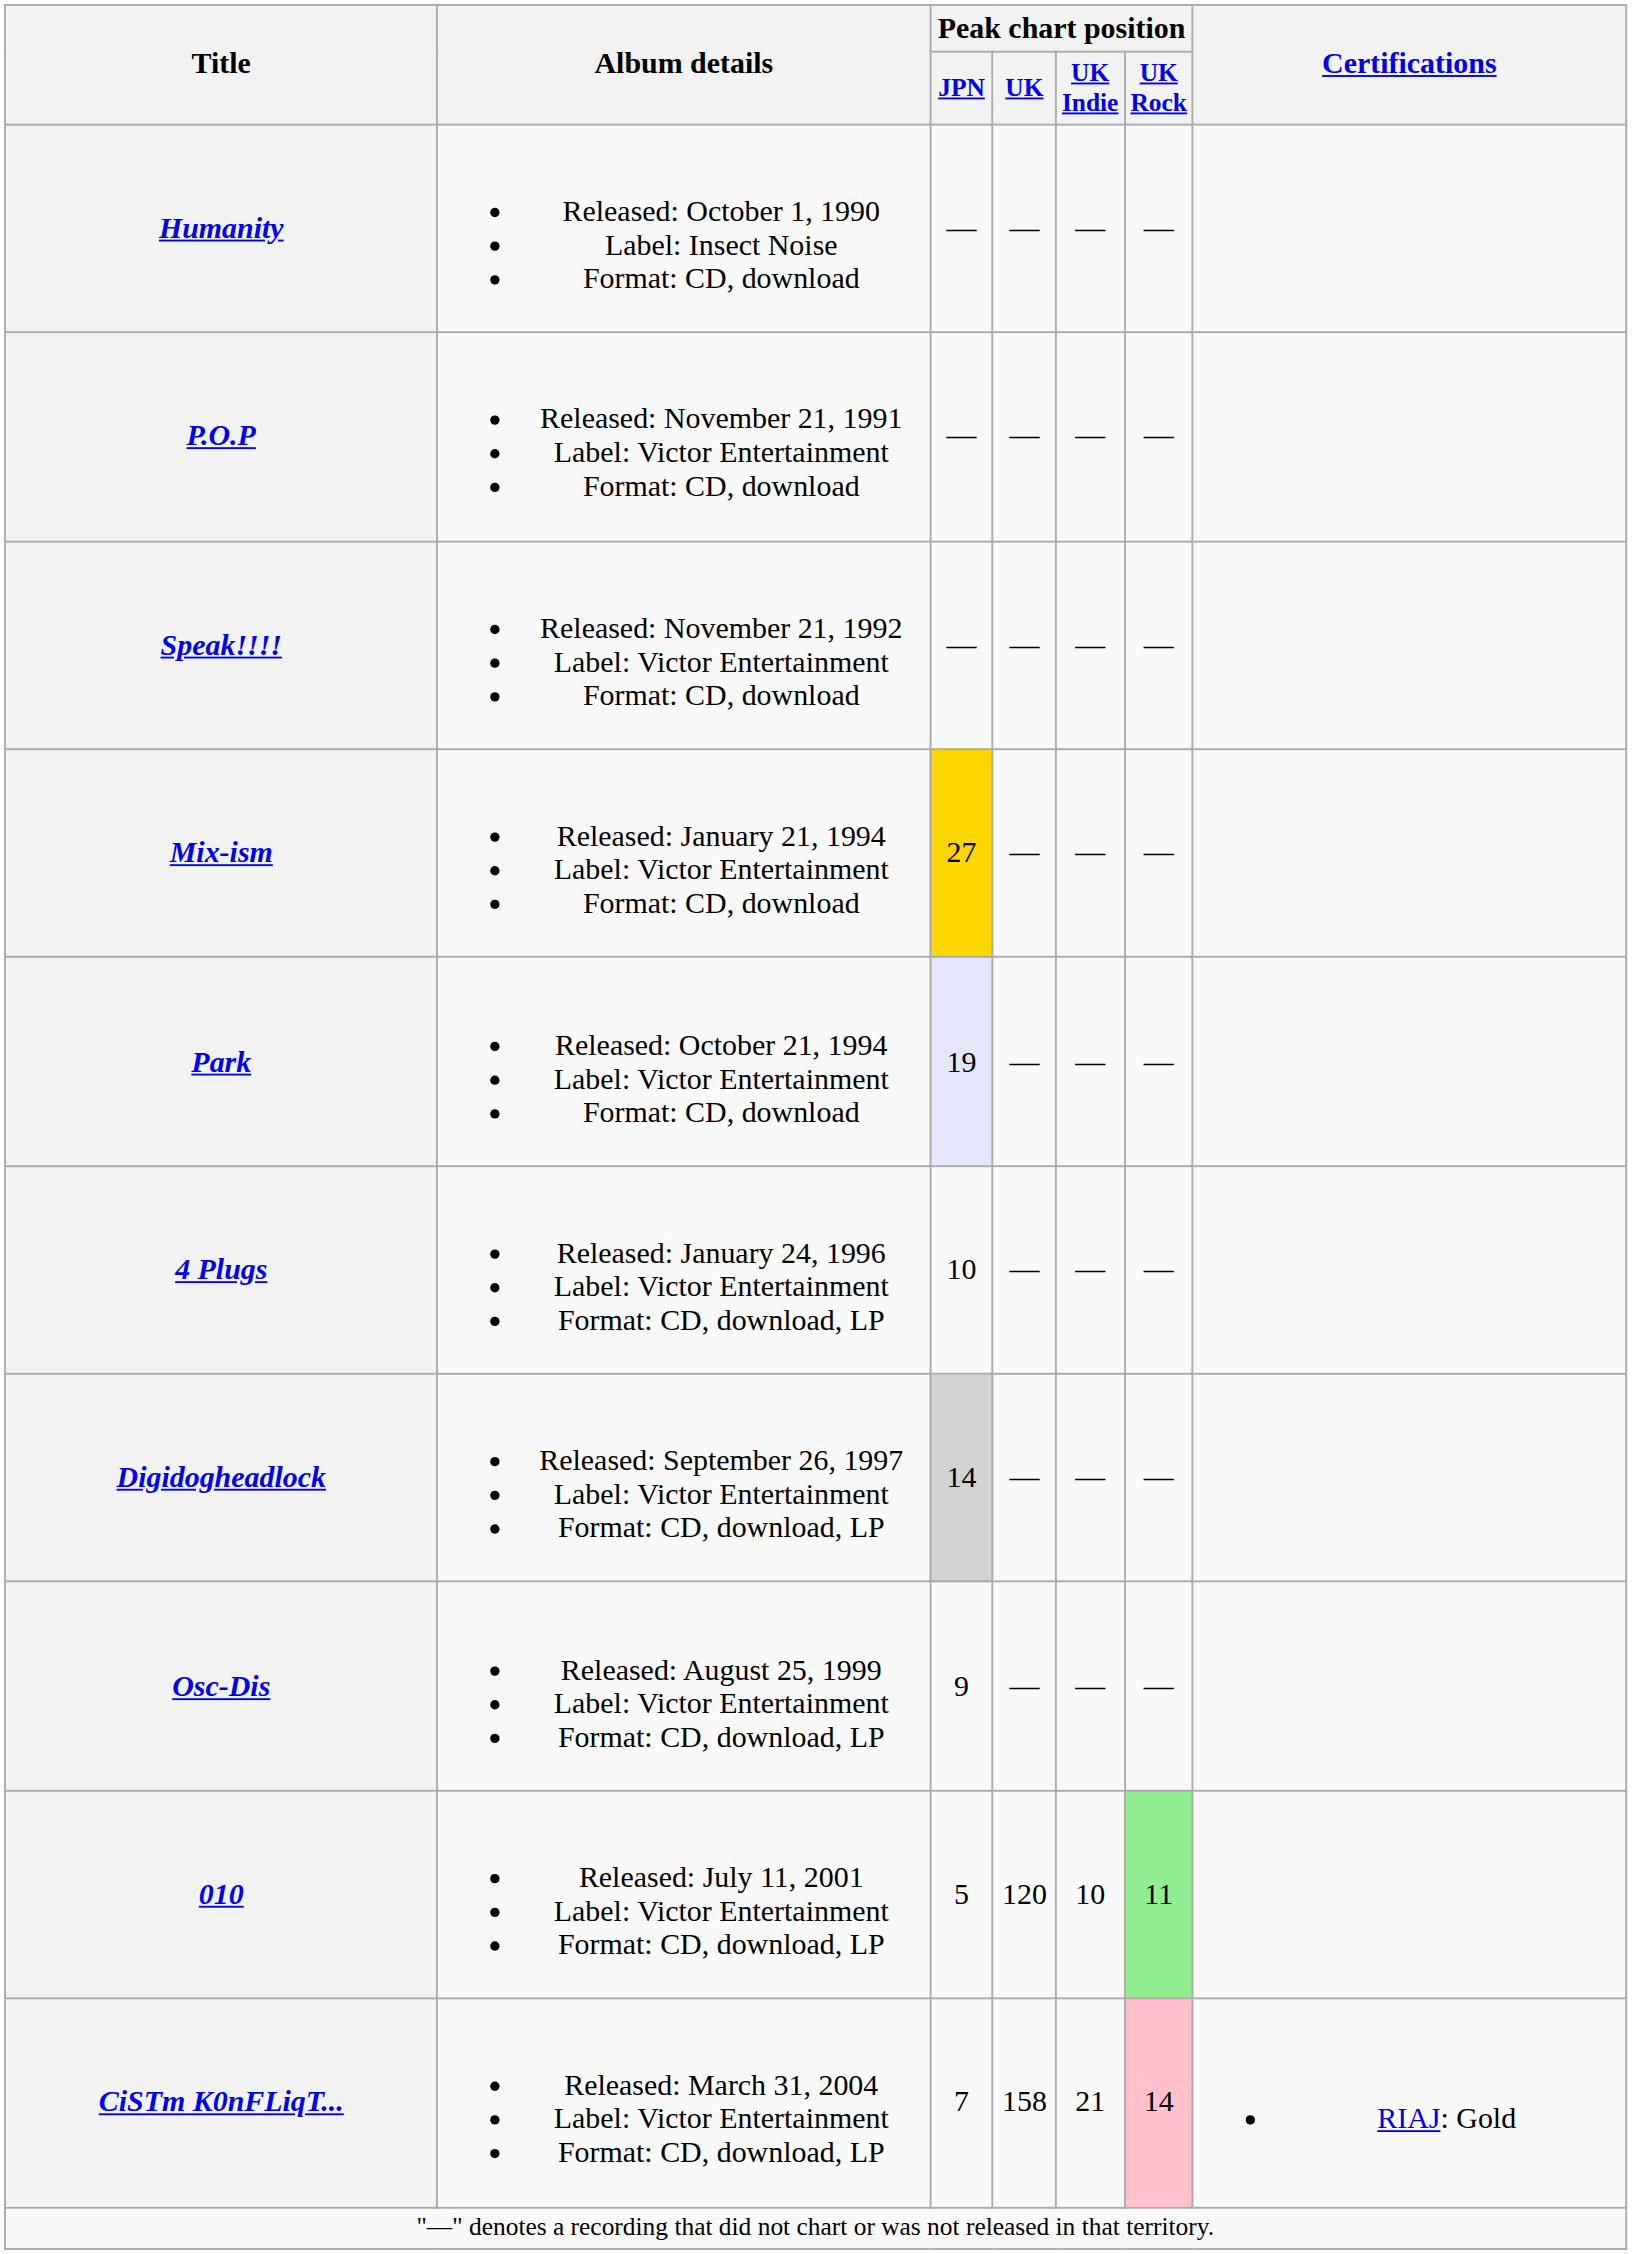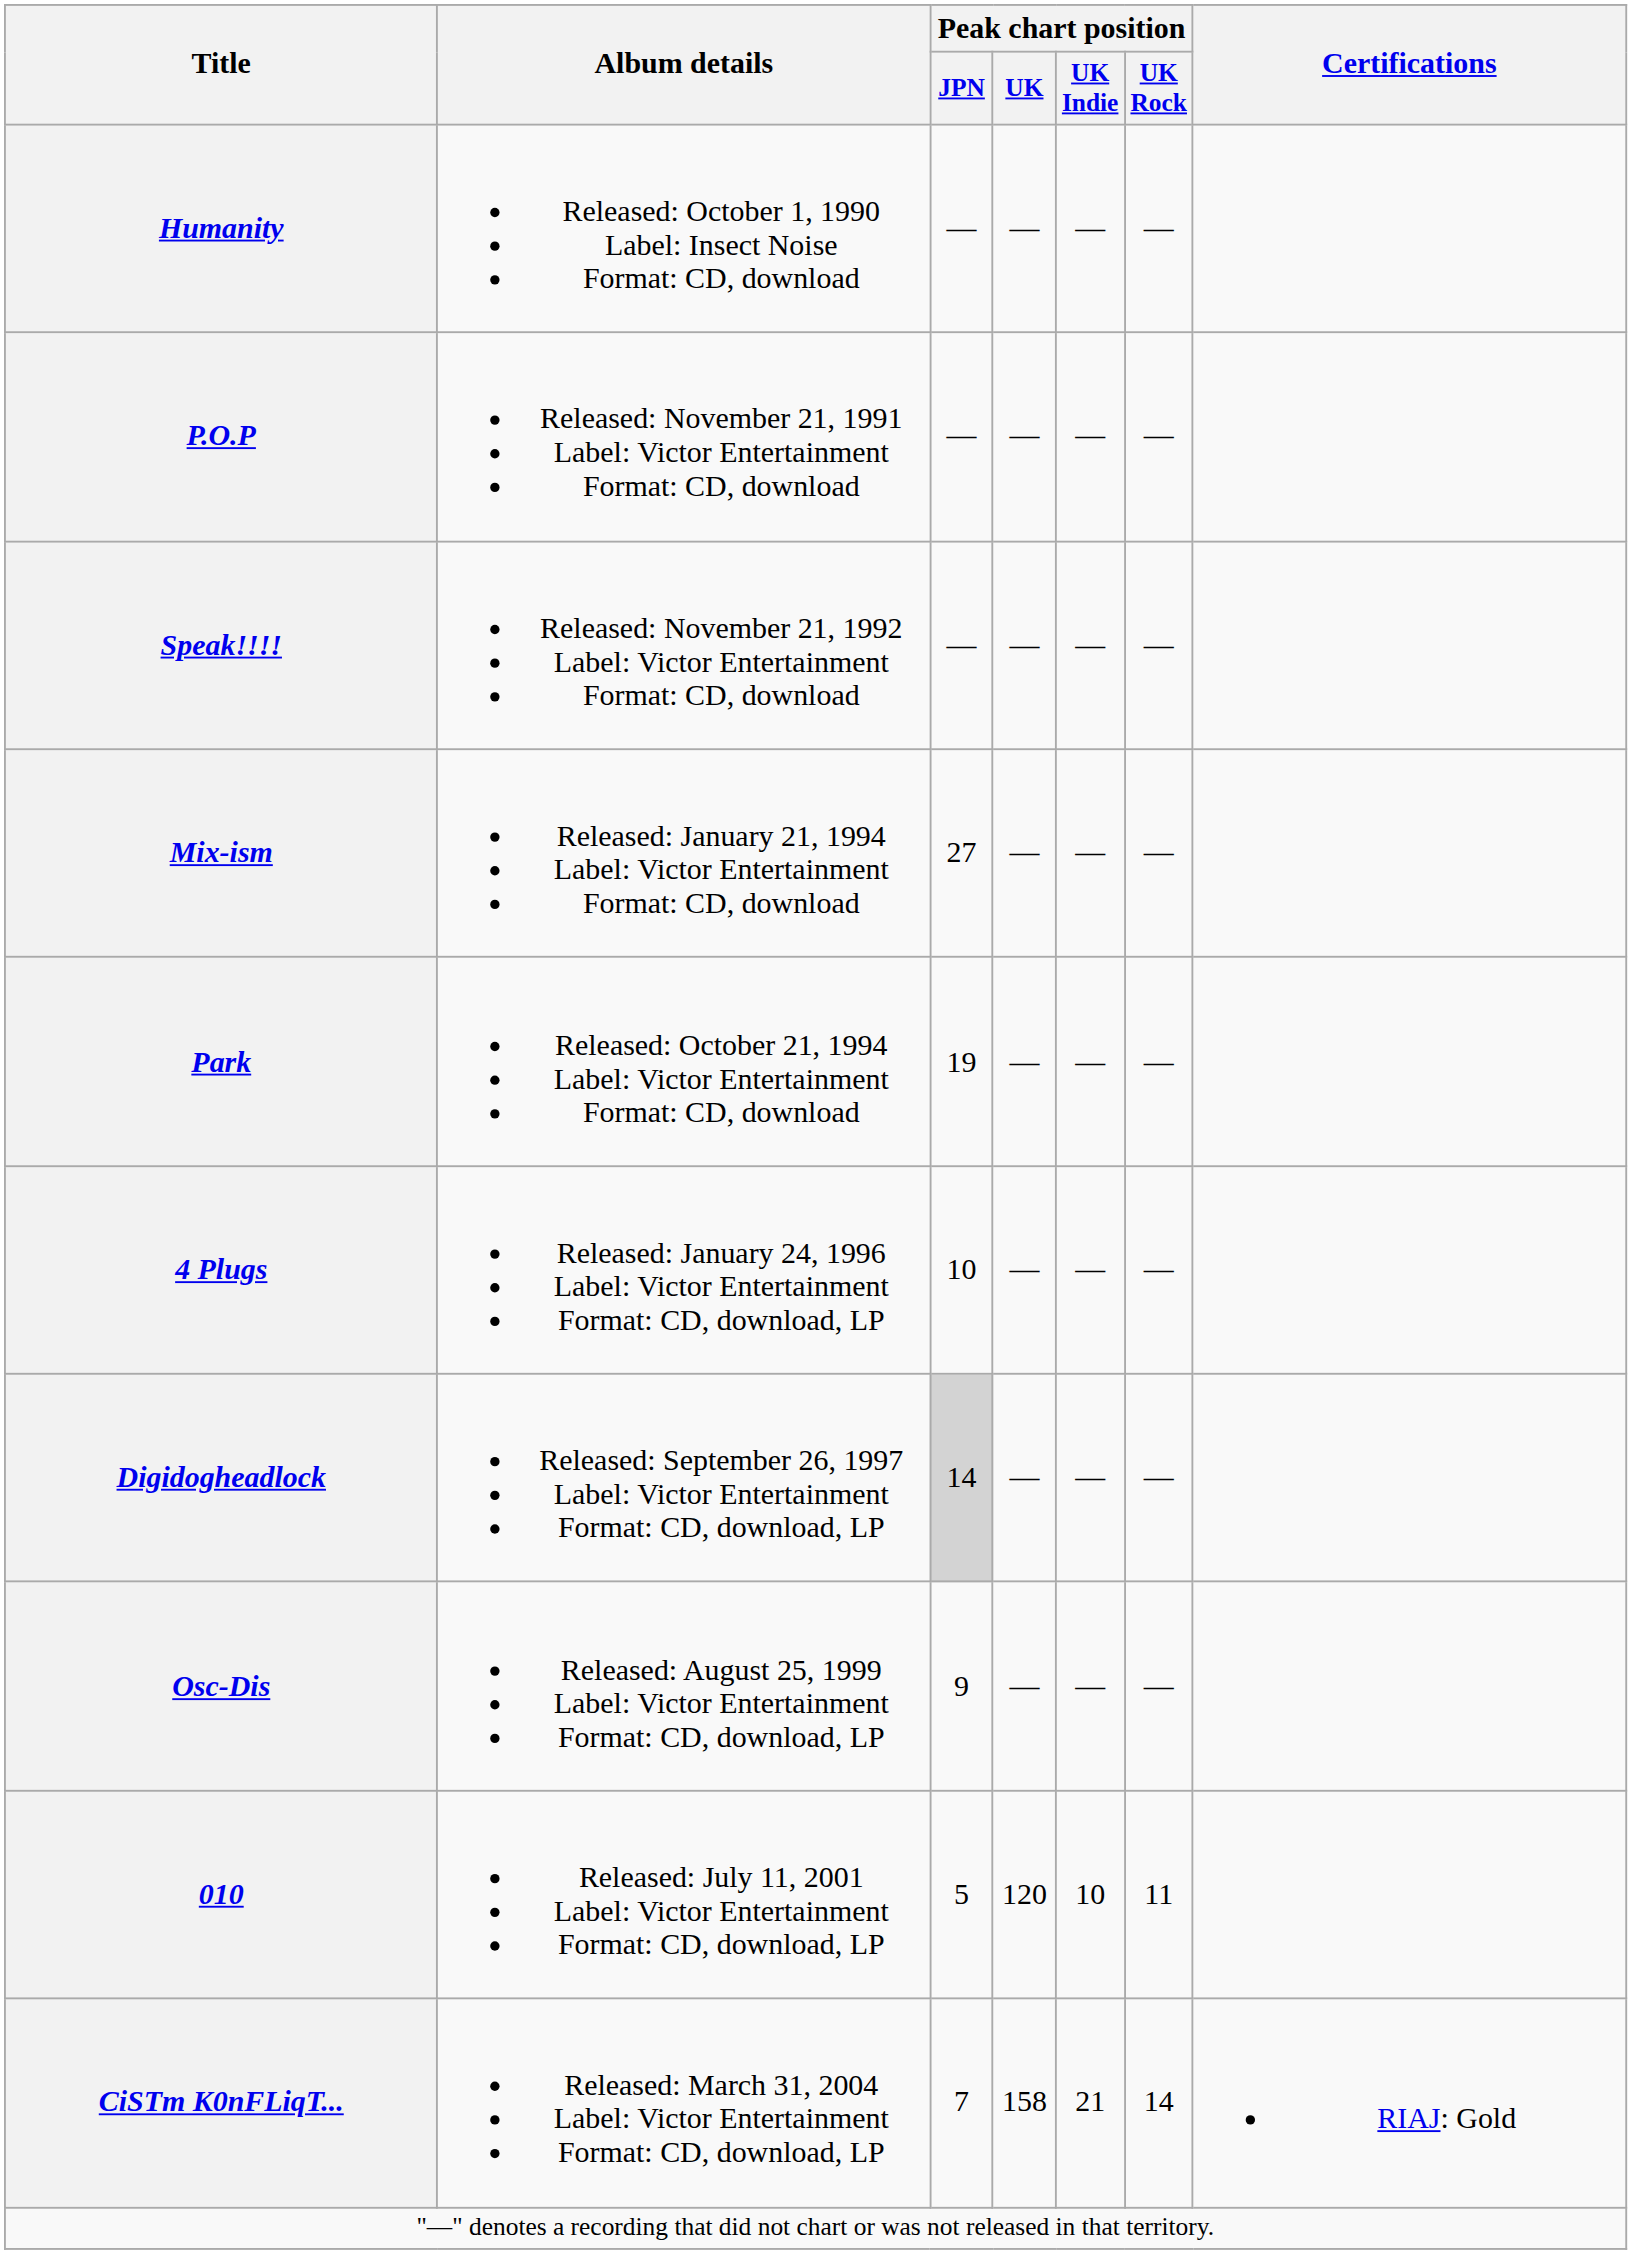(962, 852) gold background -> (962, 852) no background
(962, 1061) lavender background -> (962, 1061) no background
(1159, 1894) lightgreen background -> (1159, 1894) no background
(1159, 2102) pink background -> (1159, 2102) no background
